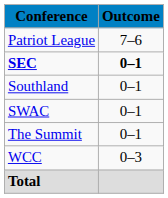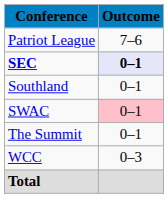(131, 63) no background -> (131, 63) lavender background
(131, 110) no background -> (131, 110) pink background
